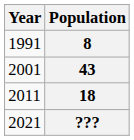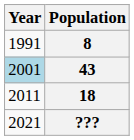(25, 69) no background -> (25, 69) lightblue background
